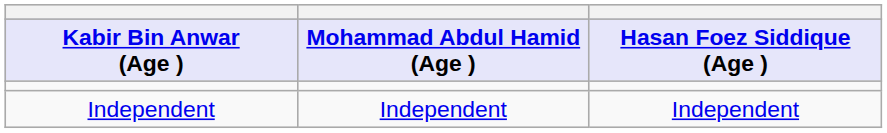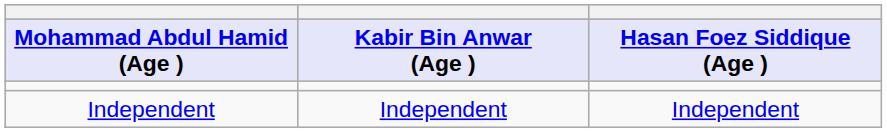columns swapped: (151, 50) <-> (443, 50)
